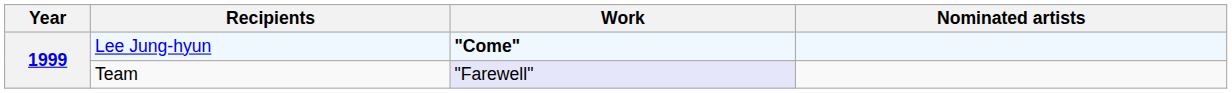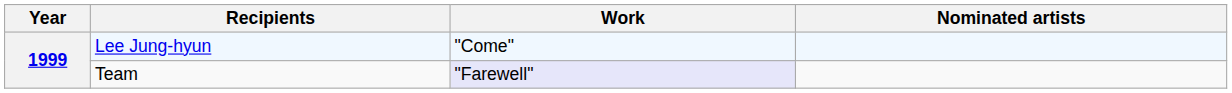(487, 46) bold -> (484, 46) normal
